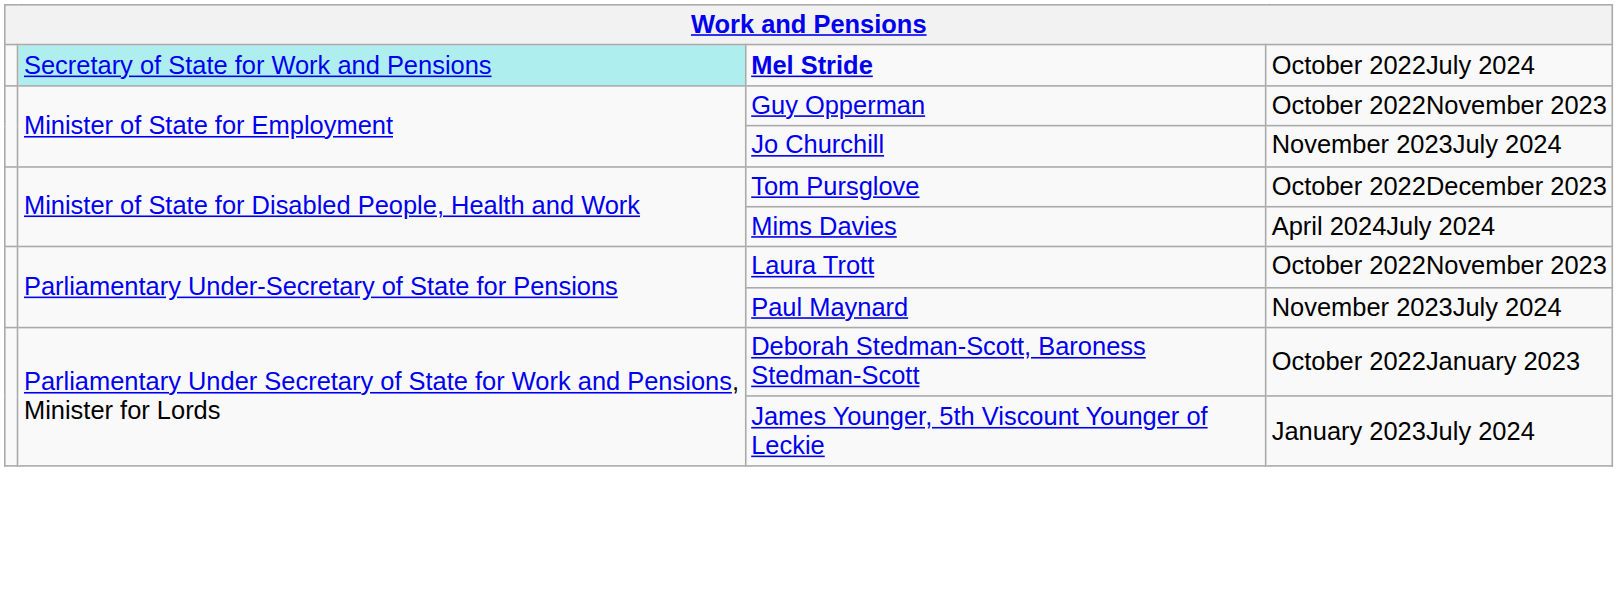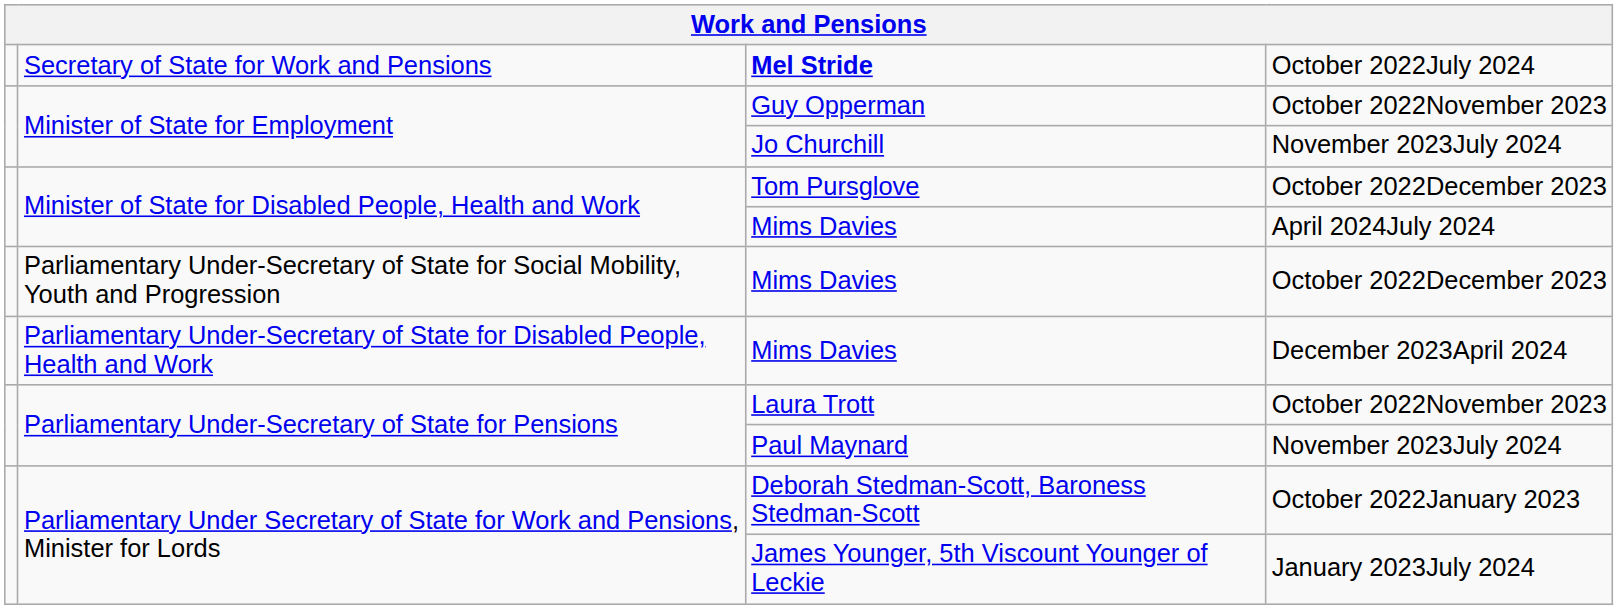(258, 65) paleturquoise background -> (258, 65) no background
+ row: (824, 281)
+ row: (824, 350)
